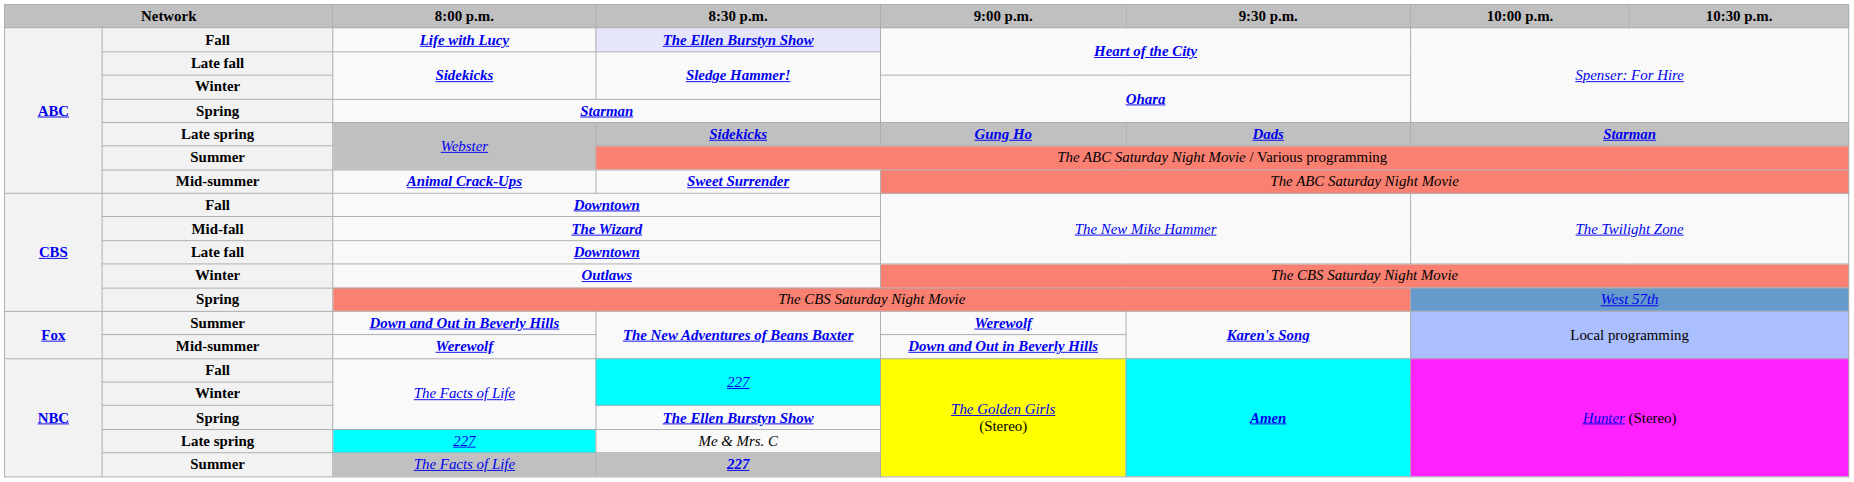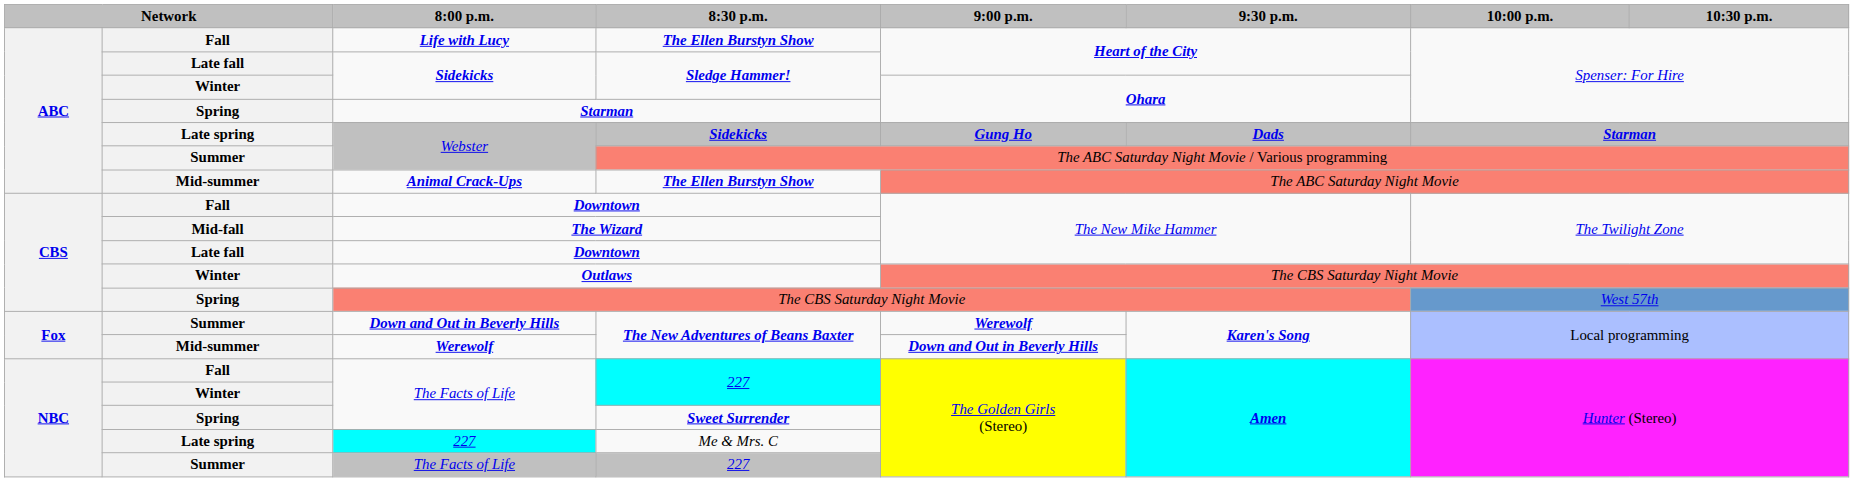(738, 39) lavender background -> (738, 39) no background
(738, 181) Sweet Surrender -> (738, 181) The Ellen Burstyn Show
(738, 417) The Ellen Burstyn Show -> (738, 417) Sweet Surrender
(738, 464) bold -> (738, 464) normal
